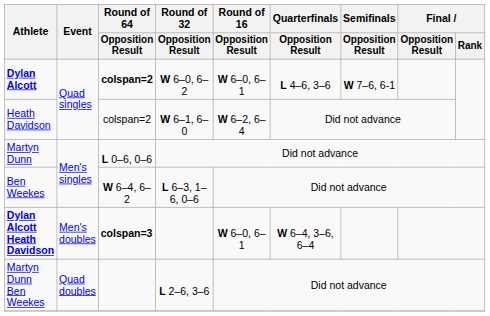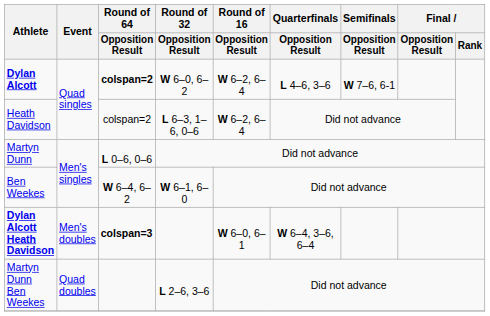(242, 85) W 6–0, 6–1 -> (242, 85) W 6–2, 6–4
(184, 125) W 6–1, 6–0 -> (184, 125) L 6–3, 1–6, 0–6
(184, 194) L 6–3, 1–6, 0–6 -> (184, 194) W 6–1, 6–0
